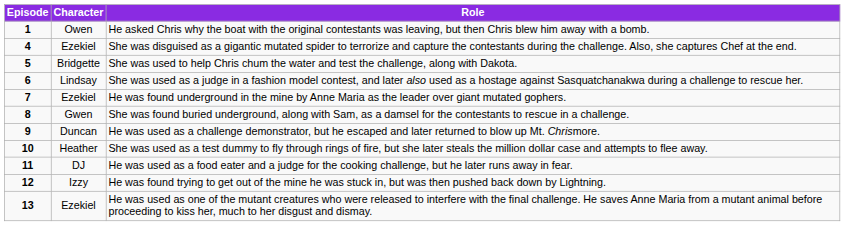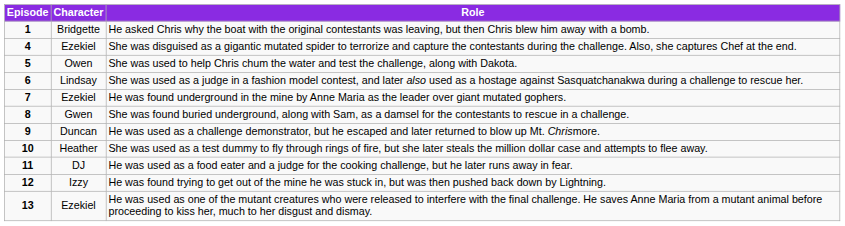(78, 30) Owen -> (78, 30) Bridgette
(78, 64) Bridgette -> (78, 64) Owen
